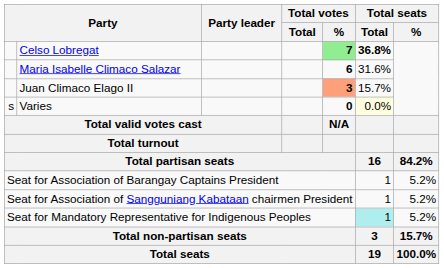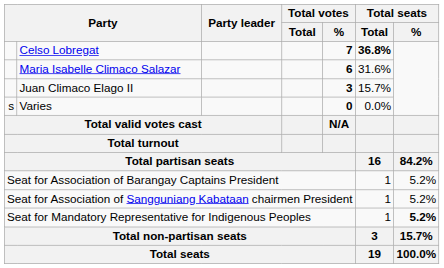(349, 50) lightgreen background -> (349, 50) no background
(349, 87) lightsalmon background -> (349, 87) no background
(378, 106) lightyellow background -> (378, 106) no background
(388, 217) paleturquoise background -> (388, 217) no background
(423, 217) normal -> (423, 217) bold
